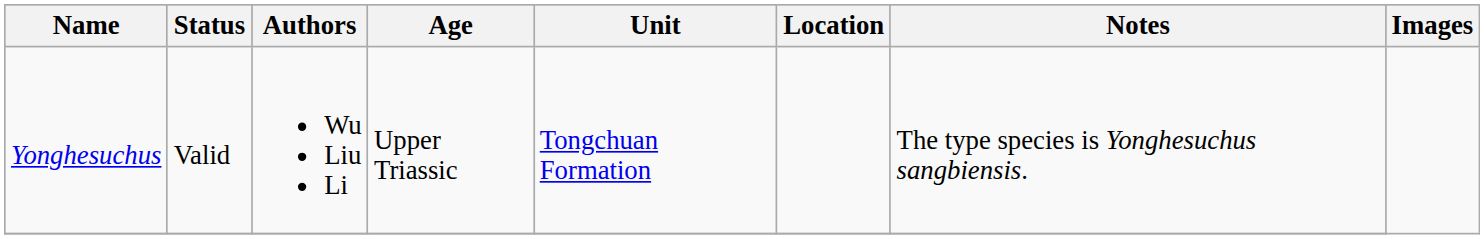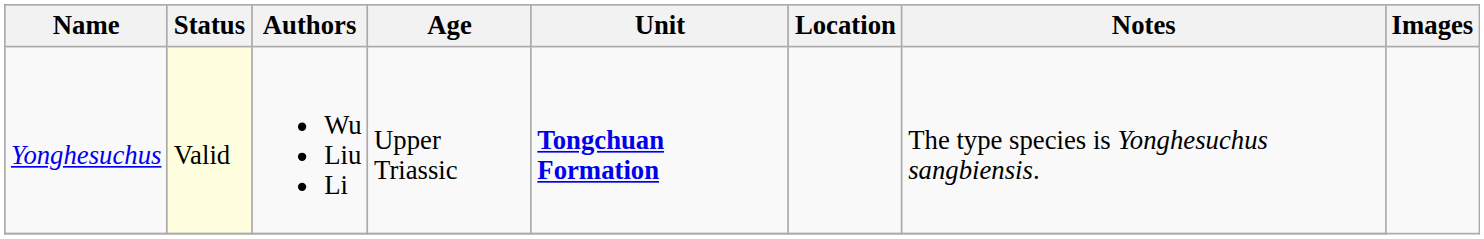(202, 154) no background -> (202, 154) lightyellow background
(599, 154) normal -> (601, 154) bold
